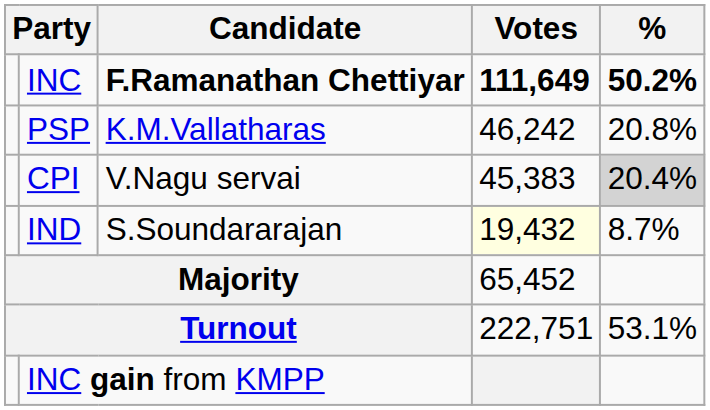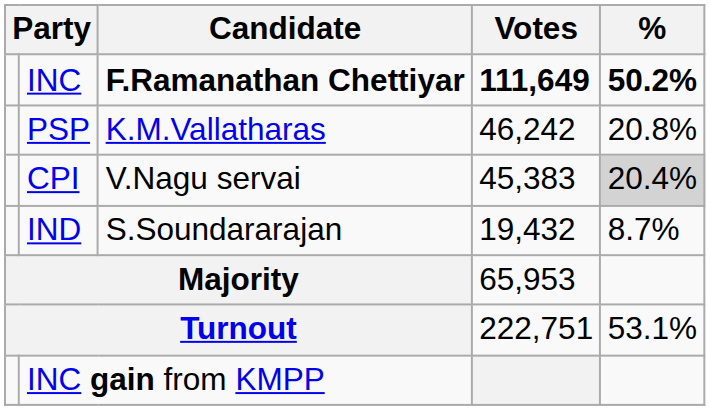(527, 229) lightyellow background -> (527, 229) no background
(527, 279) 65,452 -> (527, 279) 65,953
